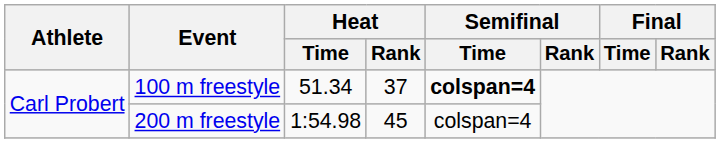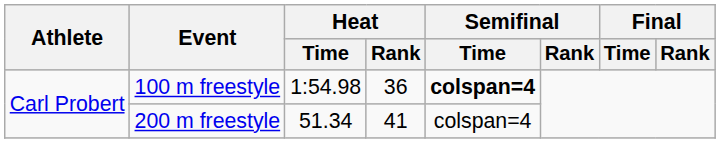(326, 87) 51.34 -> (326, 87) 1:54.98
(396, 87) 37 -> (396, 87) 36
(326, 121) 1:54.98 -> (326, 121) 51.34
(396, 121) 45 -> (396, 121) 41
